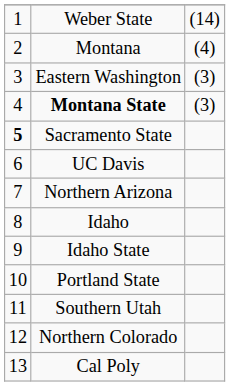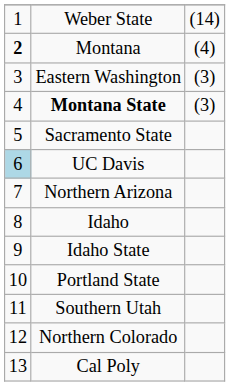(18, 48) normal -> (18, 48) bold
(18, 134) bold -> (18, 134) normal
(18, 163) no background -> (18, 163) lightblue background
